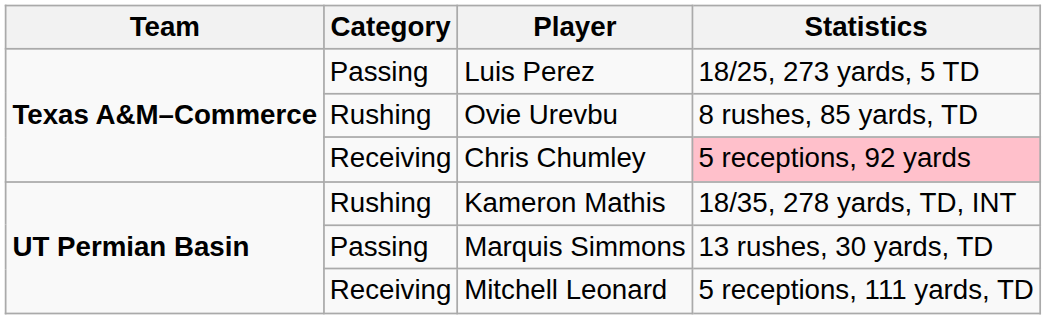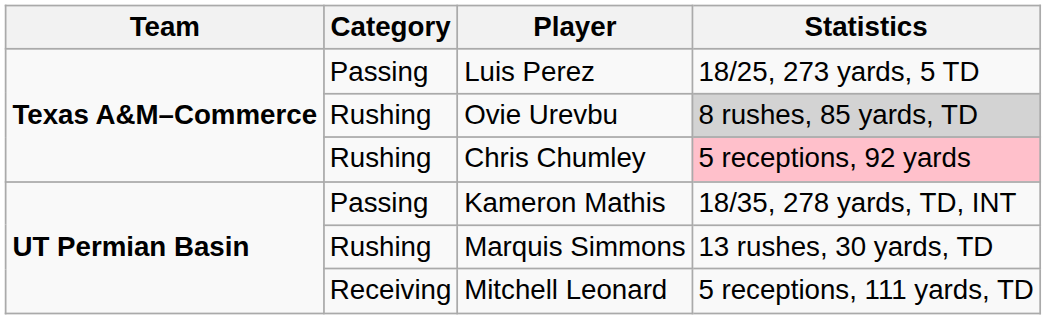(838, 114) no background -> (838, 114) lightgrey background
(391, 158) Receiving -> (381, 158) Rushing
(381, 202) Rushing -> (379, 202) Passing
(379, 246) Passing -> (381, 246) Rushing
